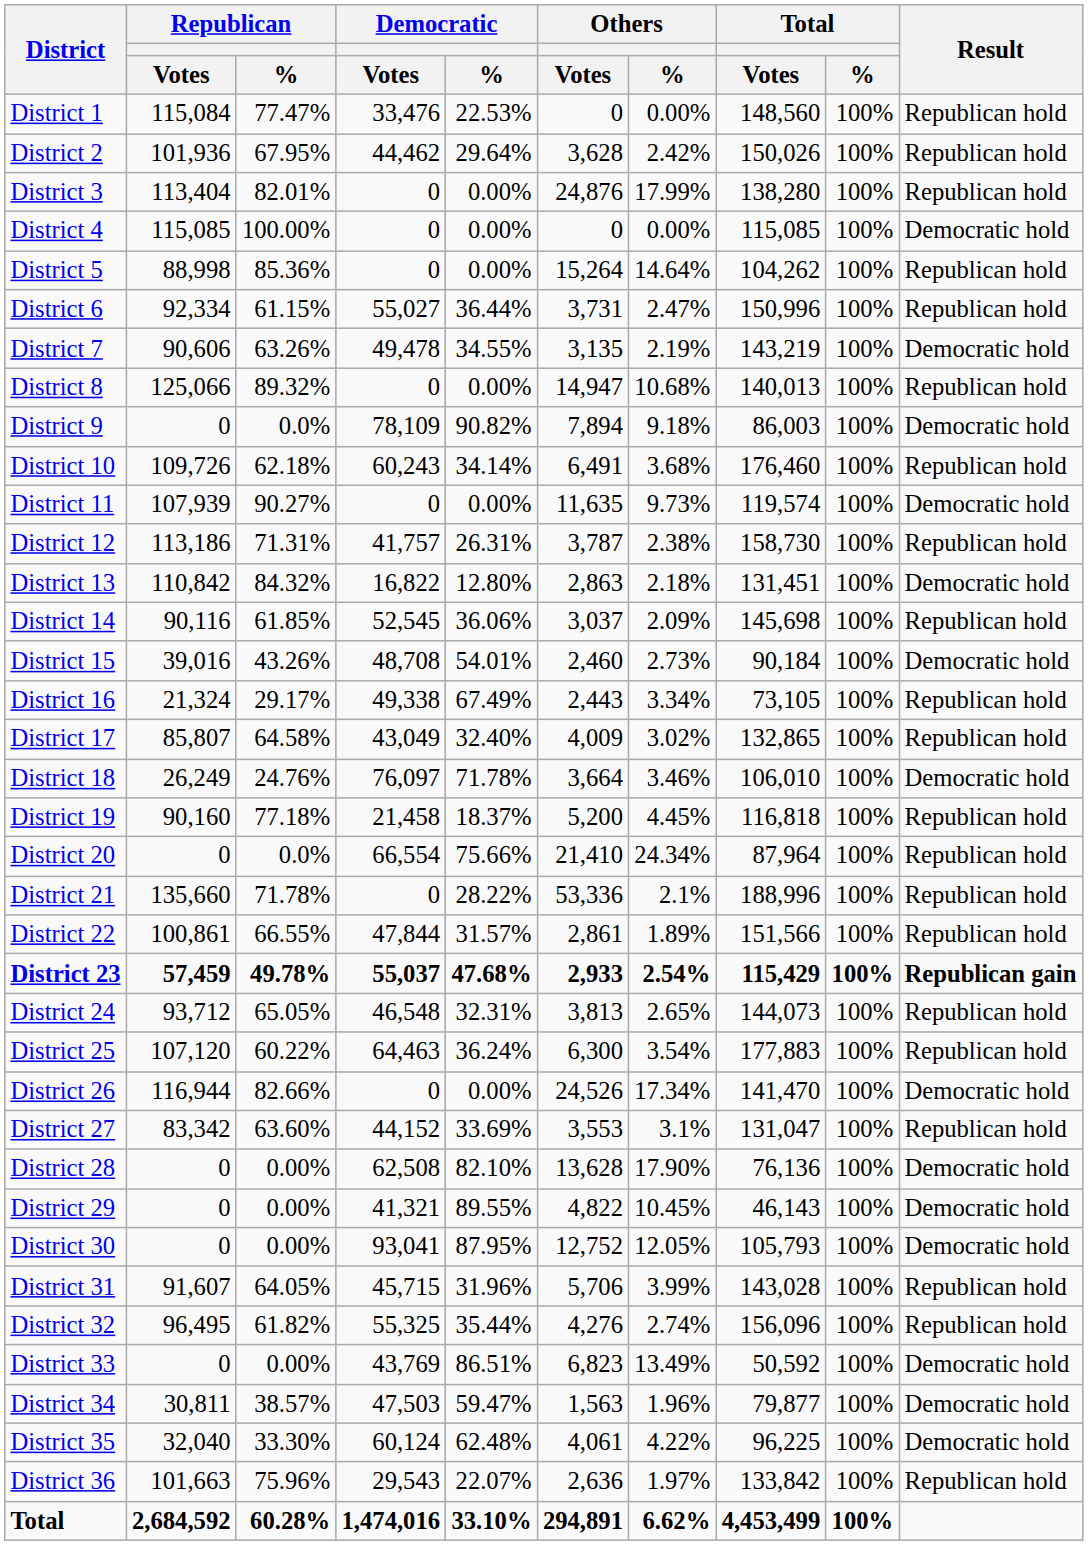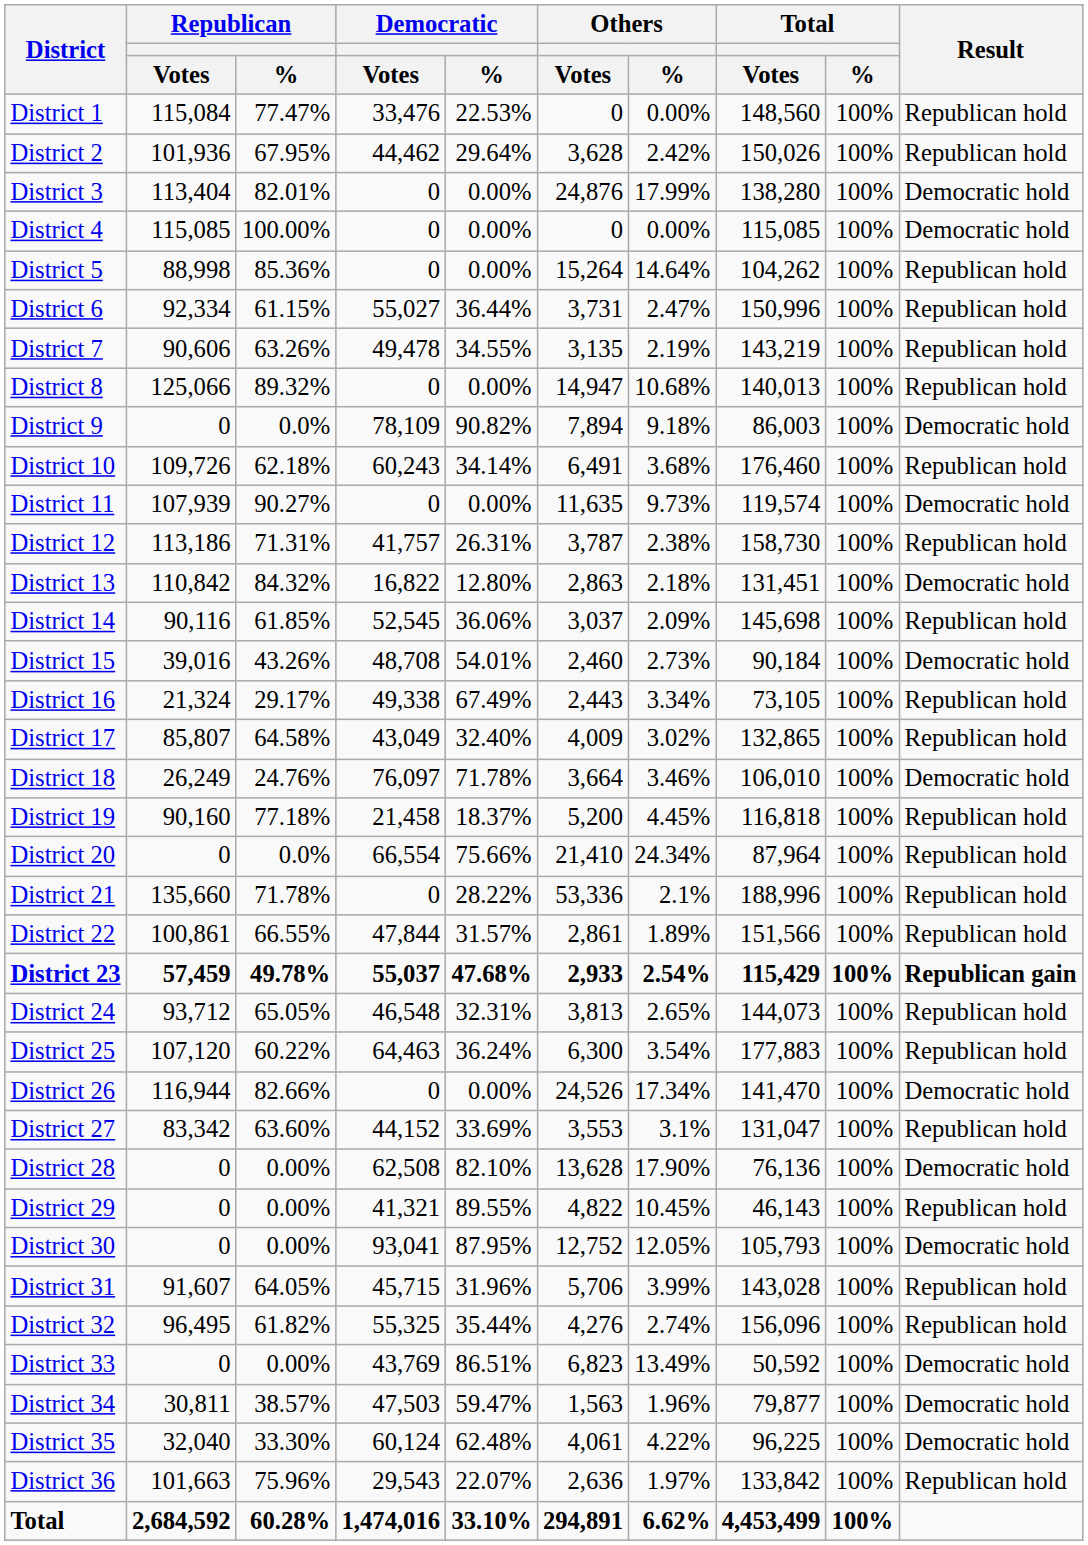(986, 191) Republican hold -> (987, 191) Democratic hold
(987, 348) Democratic hold -> (986, 348) Republican hold
(987, 1207) Democratic hold -> (986, 1207) Republican hold
